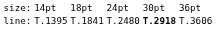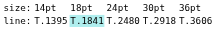(87, 21) no background -> (87, 21) paleturquoise background
(159, 21) bold -> (159, 21) normal
